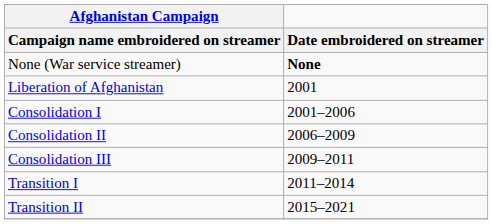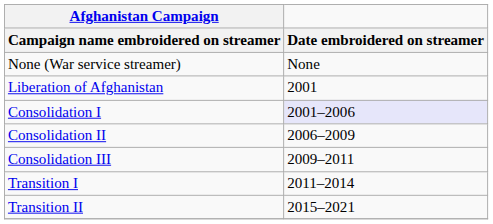(304, 64) bold -> (304, 64) normal
(321, 111) no background -> (321, 111) lavender background
